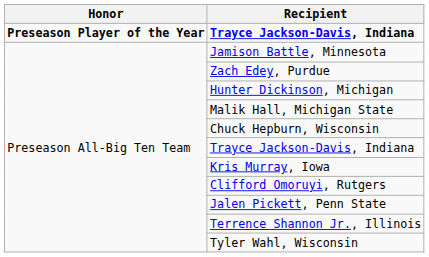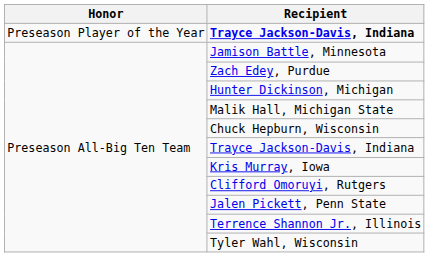(106, 33) bold -> (106, 33) normal
